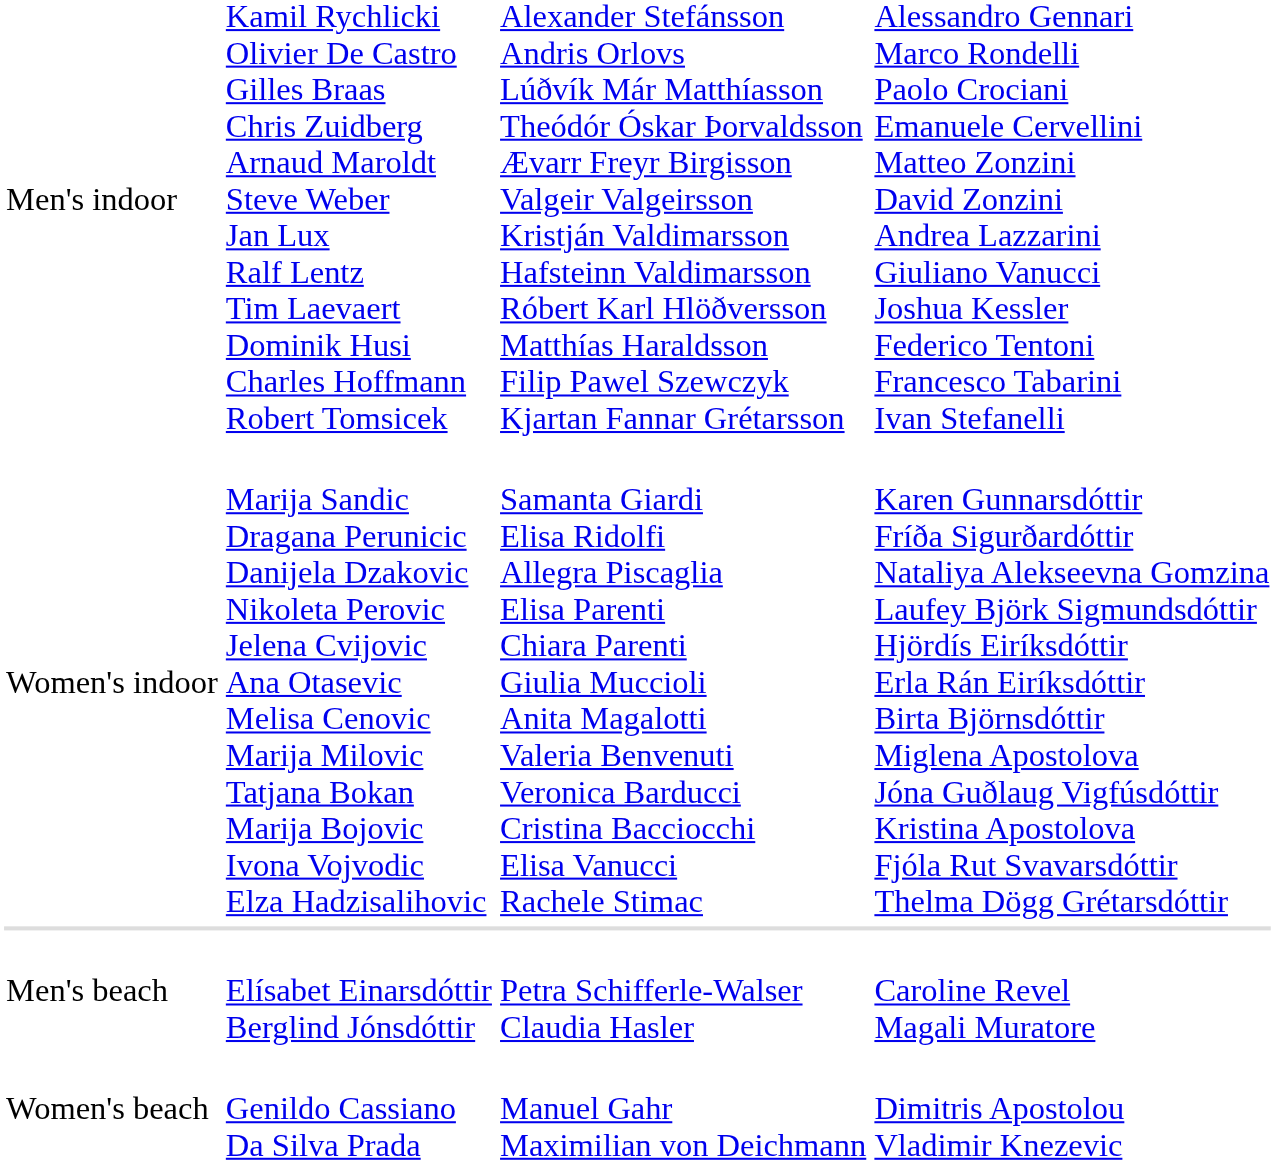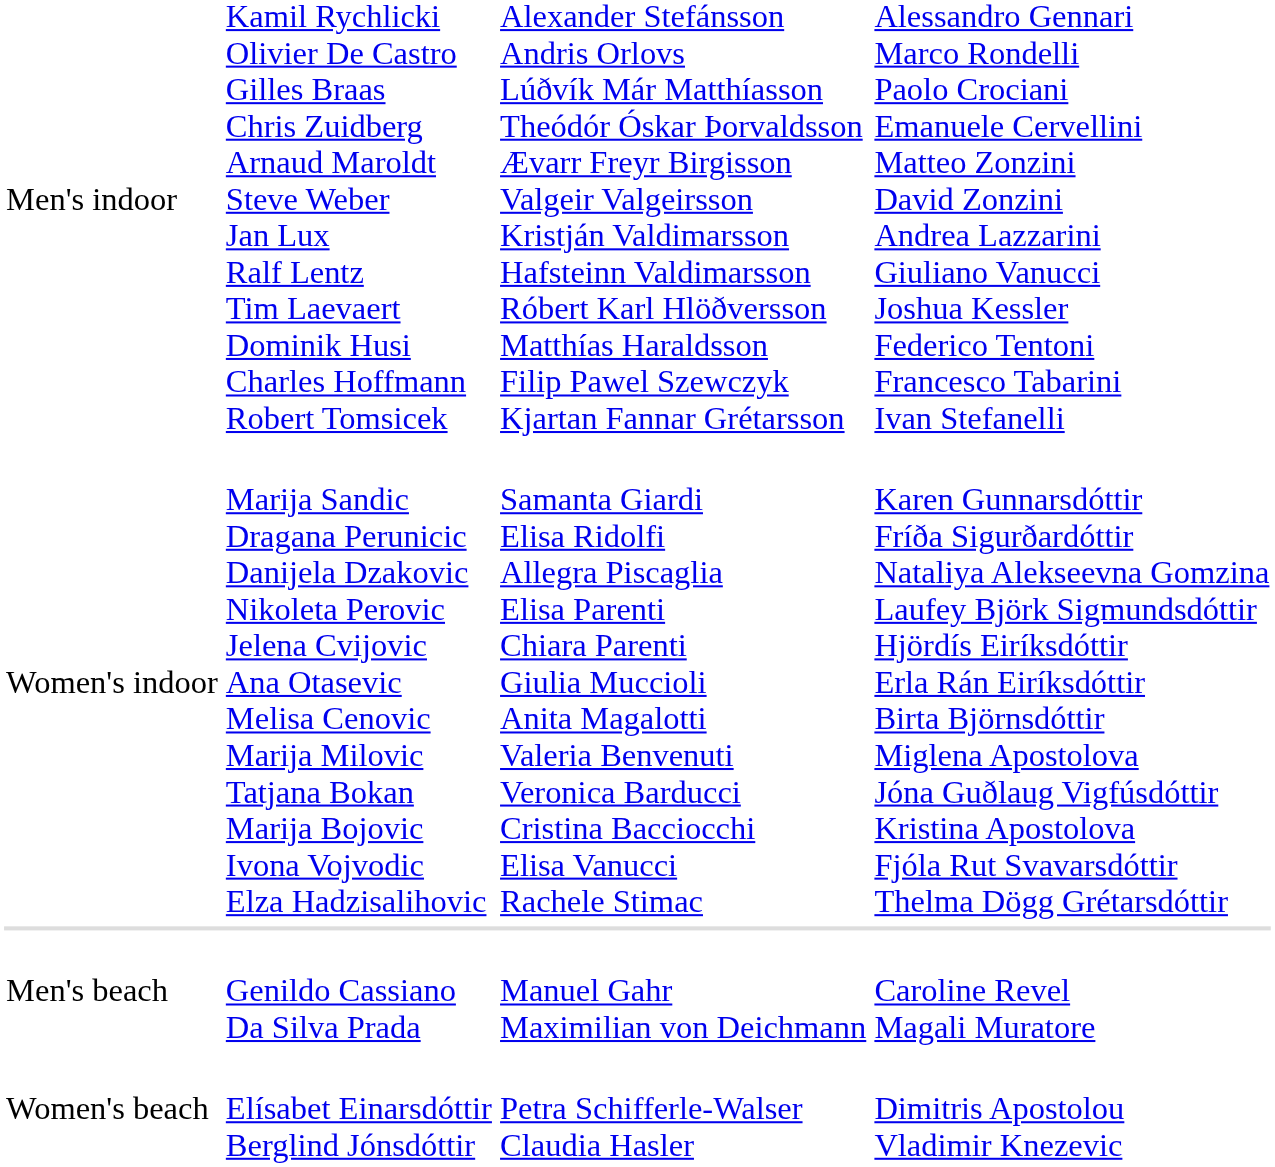(359, 1009) Elísabet Einarsdóttir Berglind Jónsdóttir -> (341, 1009) Genildo Cassiano Da Silva Prada
(651, 1009) Petra Schifferle-Walser Claudia Hasler -> (683, 1009) Manuel Gahr Maximilian von Deichmann
(341, 1126) Genildo Cassiano Da Silva Prada -> (359, 1126) Elísabet Einarsdóttir Berglind Jónsdóttir
(683, 1126) Manuel Gahr Maximilian von Deichmann -> (651, 1126) Petra Schifferle-Walser Claudia Hasler
